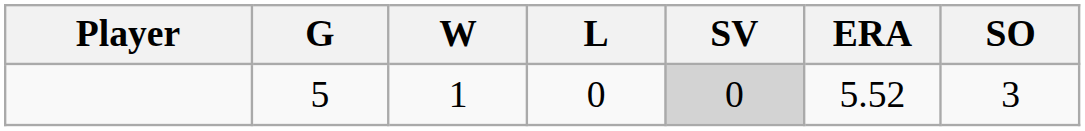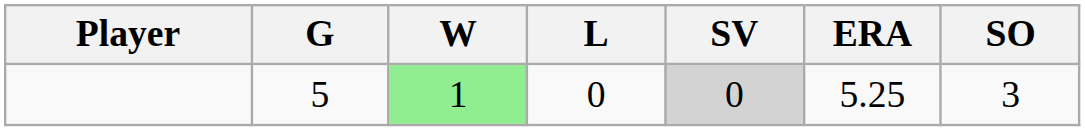(458, 93) no background -> (458, 93) lightgreen background
(872, 93) 5.52 -> (872, 93) 5.25
